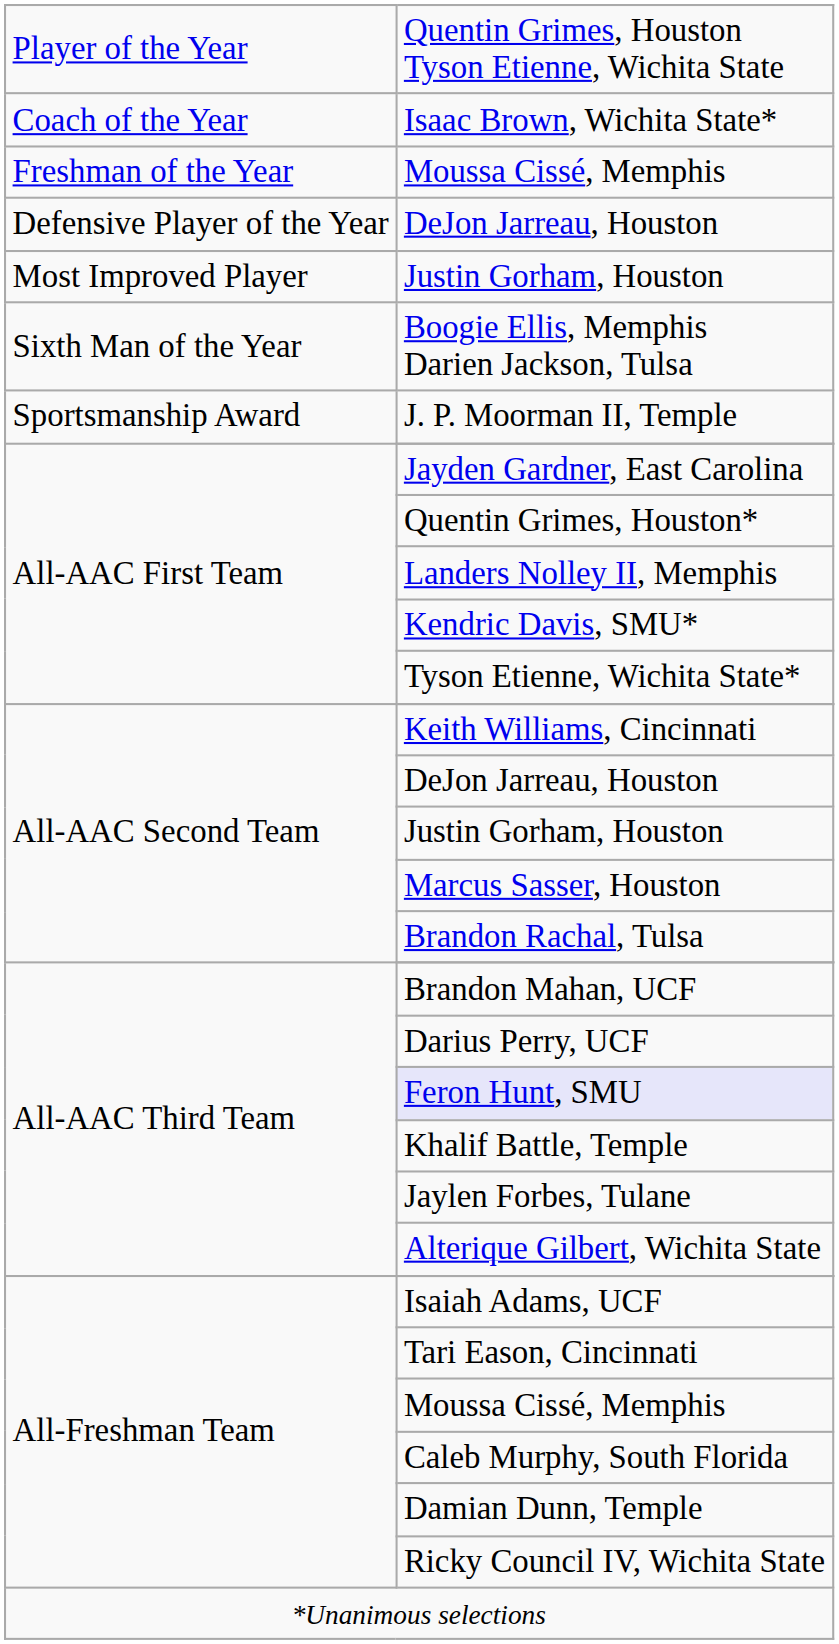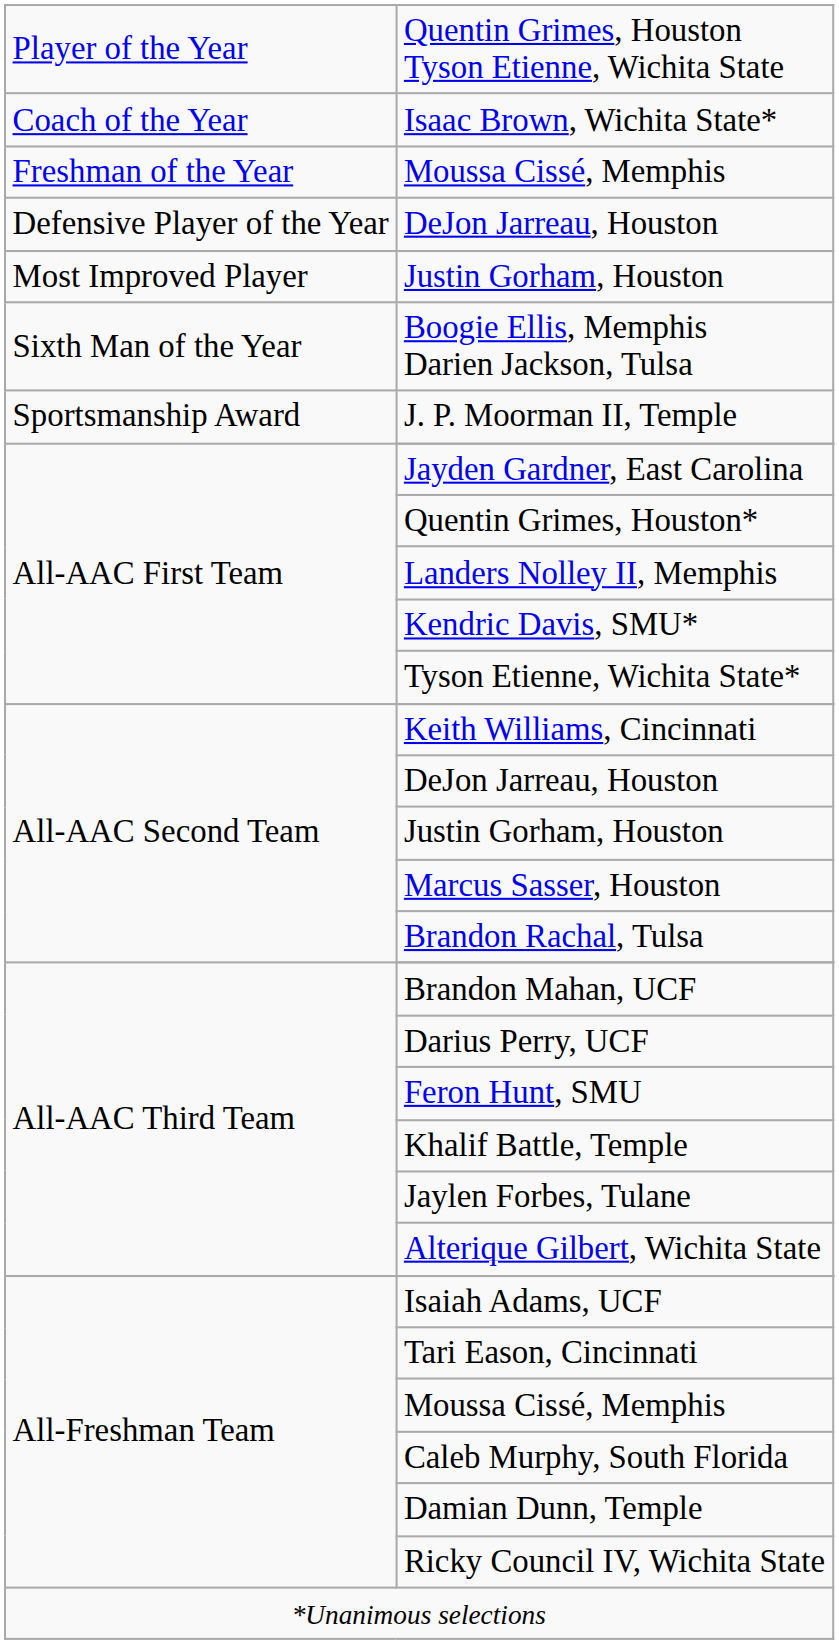(523, 1092) lavender background -> (523, 1092) no background
